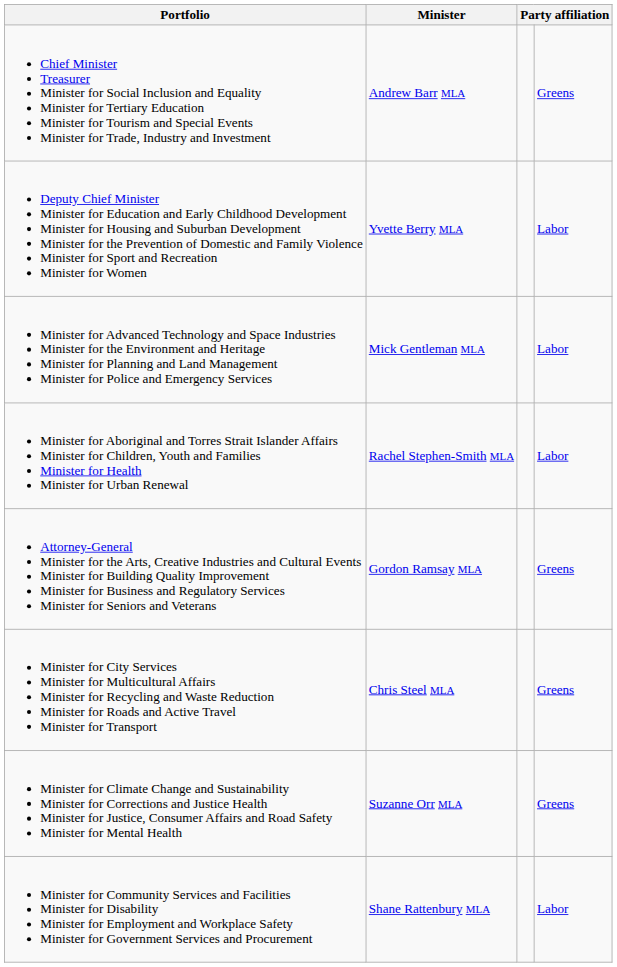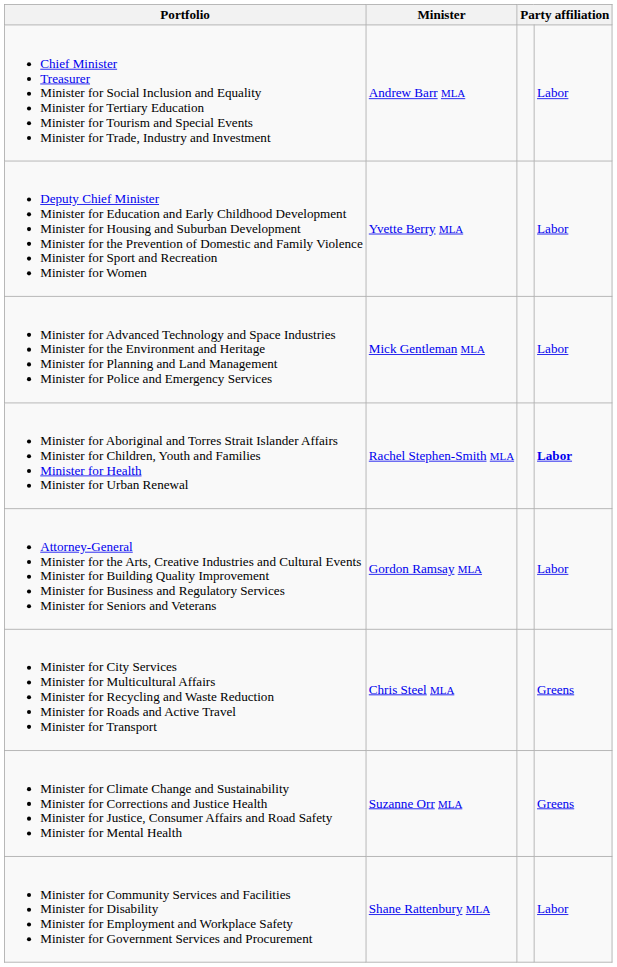(556, 93) Greens -> (553, 93) Labor
(553, 455) normal -> (555, 455) bold
(556, 569) Greens -> (553, 569) Labor
